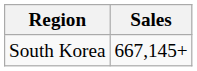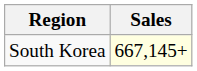(151, 50) no background -> (151, 50) lightyellow background
